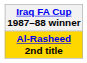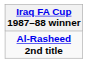(44, 44) gold background -> (44, 44) no background
